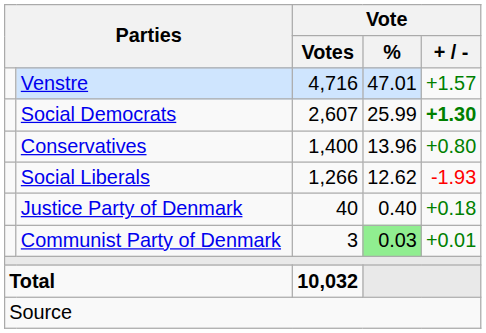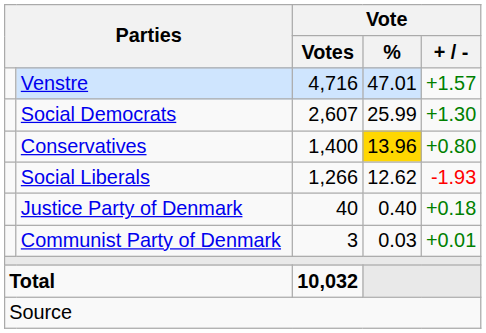(451, 114) bold -> (451, 114) normal
(392, 146) no background -> (392, 146) gold background
(398, 240) lightgreen background -> (398, 240) no background
